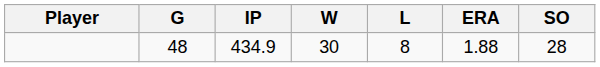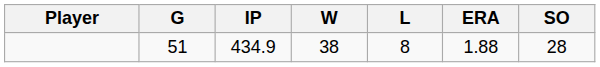(177, 47) 48 -> (177, 47) 51
(329, 47) 30 -> (329, 47) 38
